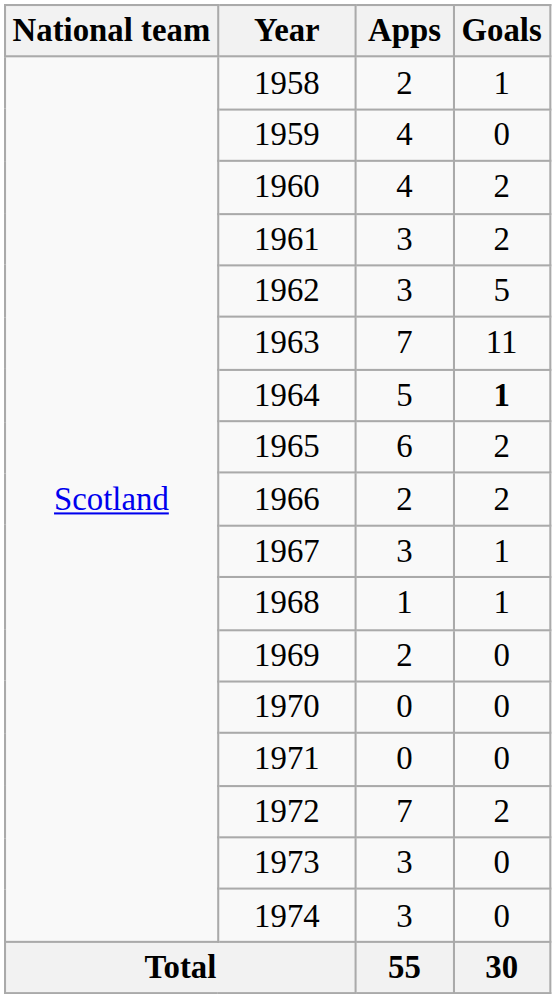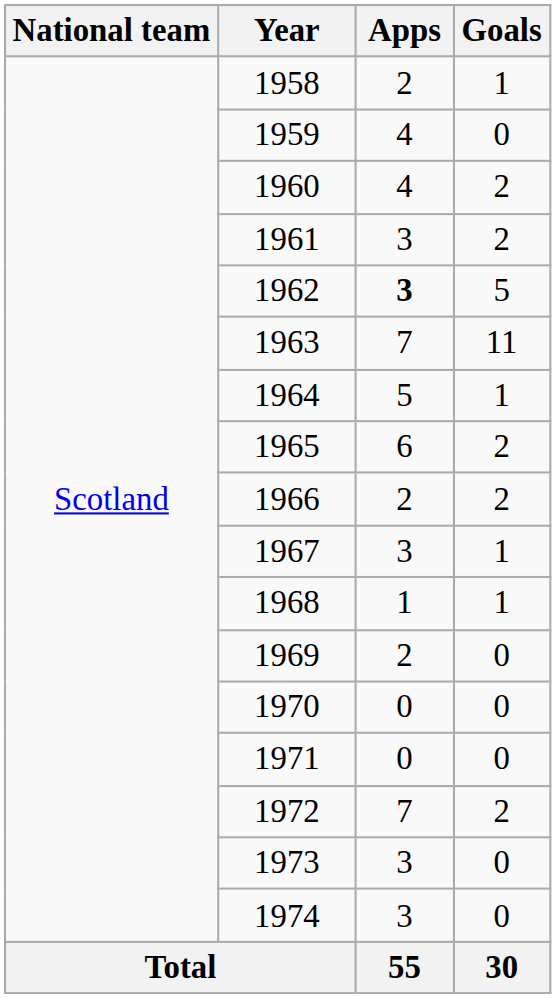(405, 290) normal -> (405, 290) bold
(502, 394) bold -> (502, 394) normal
